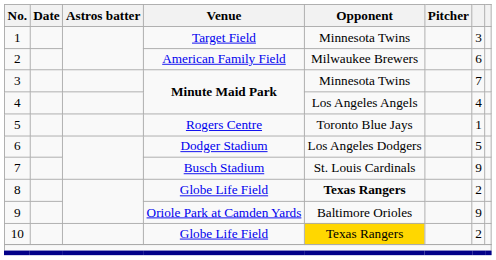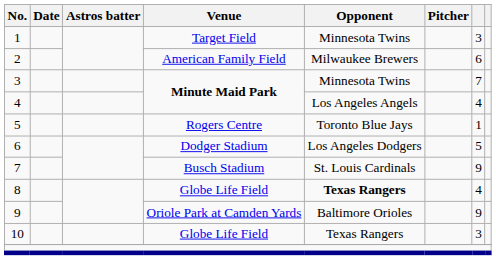(478, 190) 2 -> (478, 190) 4
(365, 234) gold background -> (365, 234) no background
(478, 234) 2 -> (478, 234) 3
